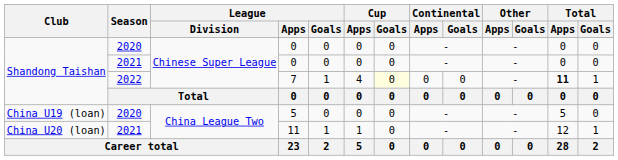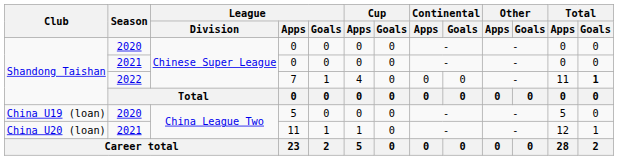(392, 80) lightyellow background -> (392, 80) no background
(563, 80) bold -> (563, 80) normal
(596, 80) normal -> (596, 80) bold
